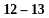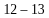(24, 9) bold -> (24, 9) normal
